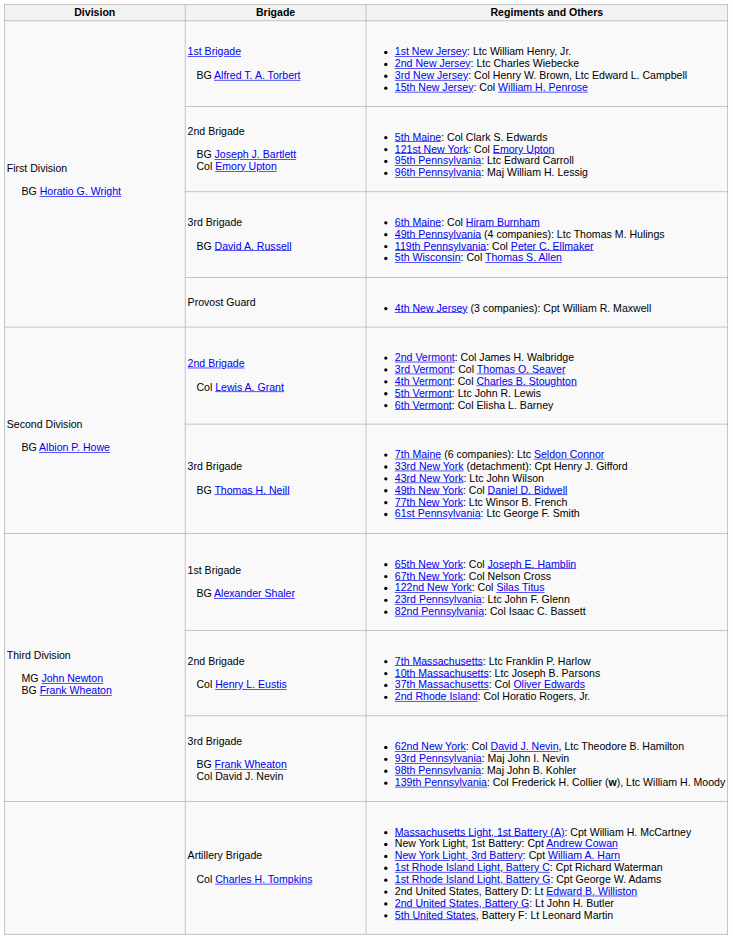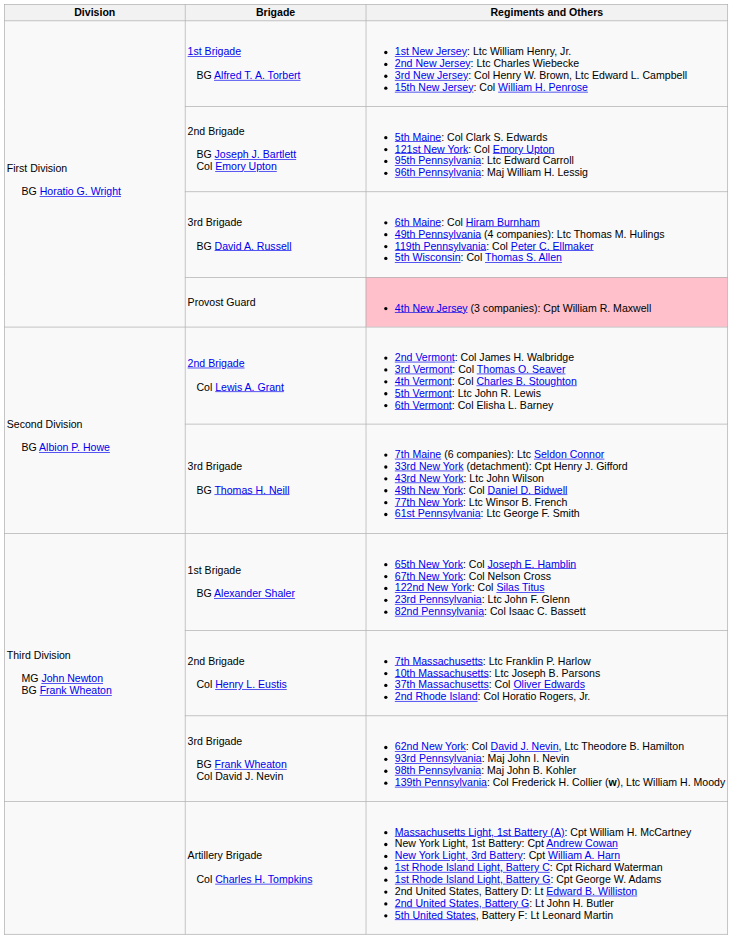(547, 308) no background -> (547, 308) pink background
